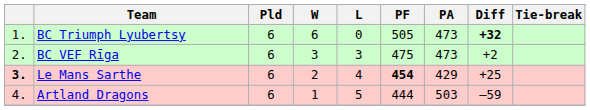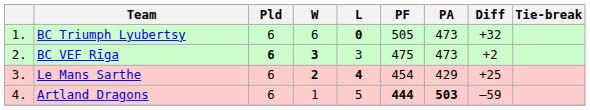(359, 35) normal -> (359, 35) bold
(490, 35) bold -> (490, 35) normal
(271, 55) normal -> (271, 55) bold
(315, 55) normal -> (315, 55) bold
(19, 75) bold -> (19, 75) normal
(315, 75) normal -> (315, 75) bold
(359, 75) normal -> (359, 75) bold
(403, 75) bold -> (403, 75) normal
(403, 95) normal -> (403, 95) bold
(446, 95) normal -> (446, 95) bold
